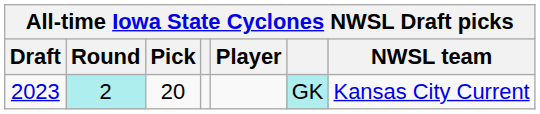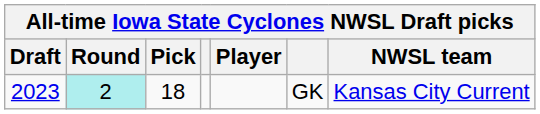(173, 91) 20 -> (173, 91) 18
(308, 91) paleturquoise background -> (308, 91) no background
